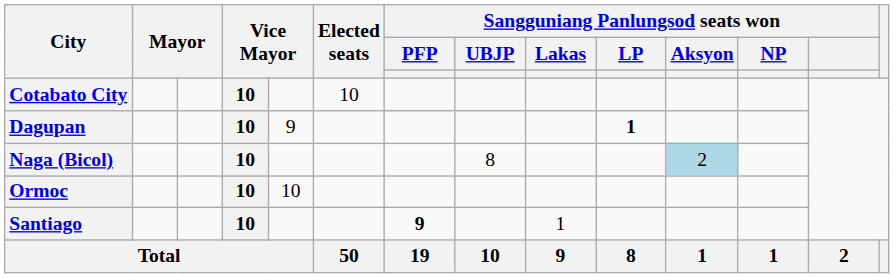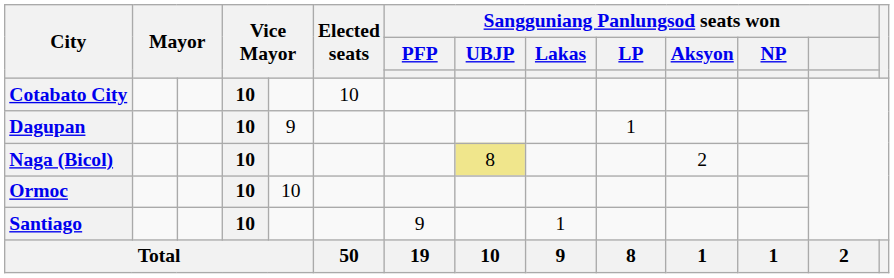(631, 127) bold -> (631, 127) normal
(490, 159) no background -> (490, 159) khaki background
(702, 159) lightblue background -> (702, 159) no background
(420, 224) bold -> (420, 224) normal
